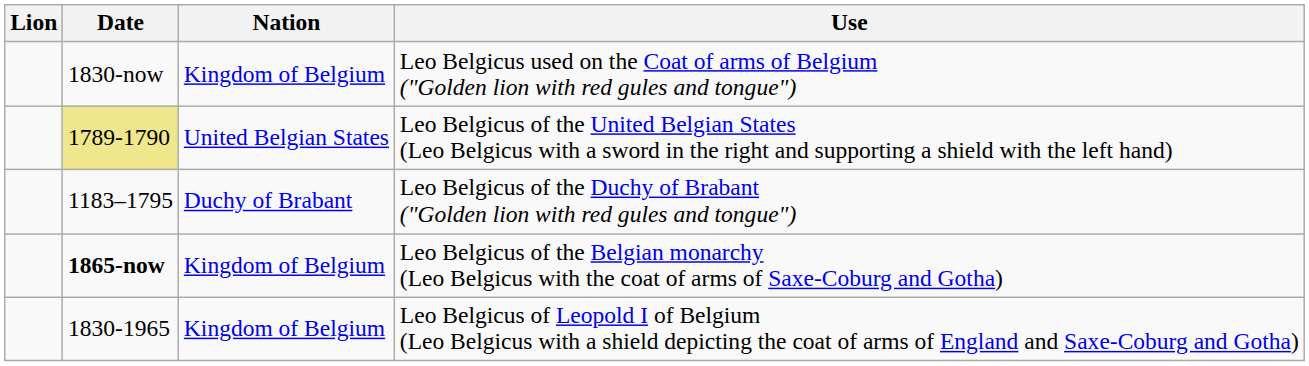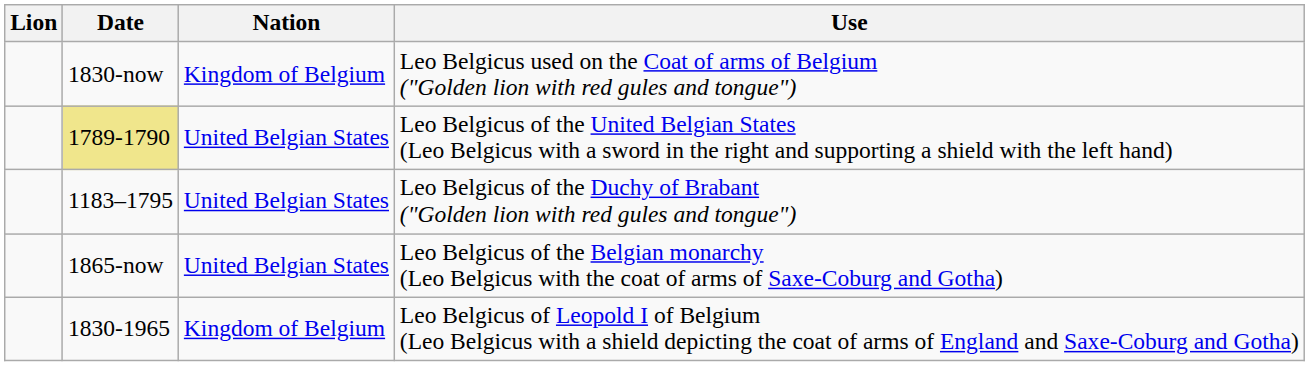(268, 201) Duchy of Brabant -> (286, 201) United Belgian States
(116, 264) bold -> (116, 264) normal
(284, 264) Kingdom of Belgium -> (286, 264) United Belgian States
